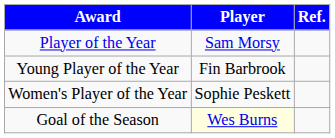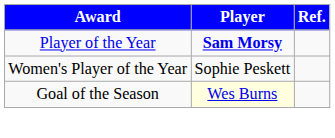(242, 42) normal -> (242, 42) bold
- row: (98, 68)
